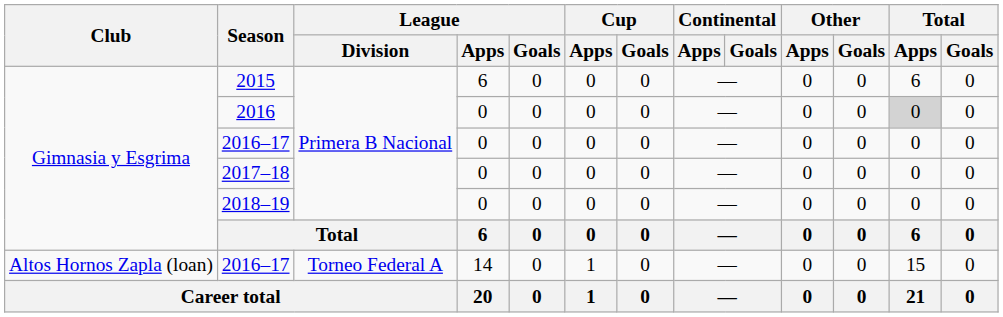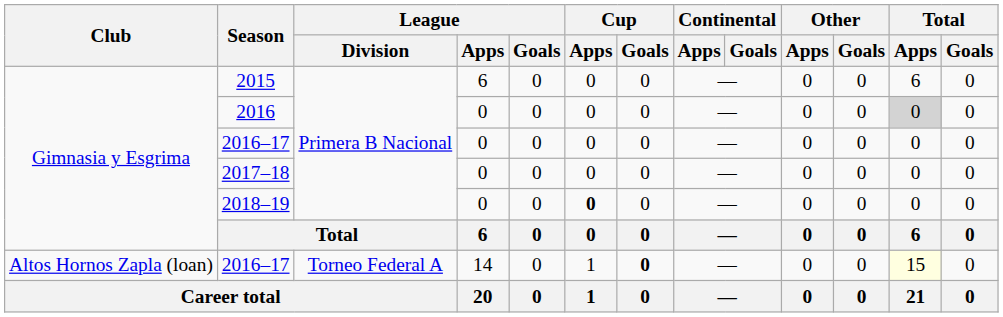(591, 204) normal -> (591, 204) bold
(645, 265) normal -> (645, 265) bold
(916, 265) no background -> (916, 265) lightyellow background
